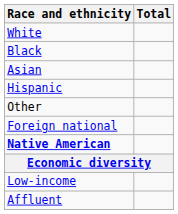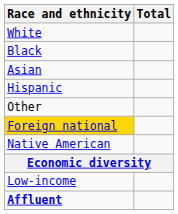(62, 126) no background -> (62, 126) gold background
(59, 144) bold -> (59, 144) normal
(35, 200) normal -> (35, 200) bold
